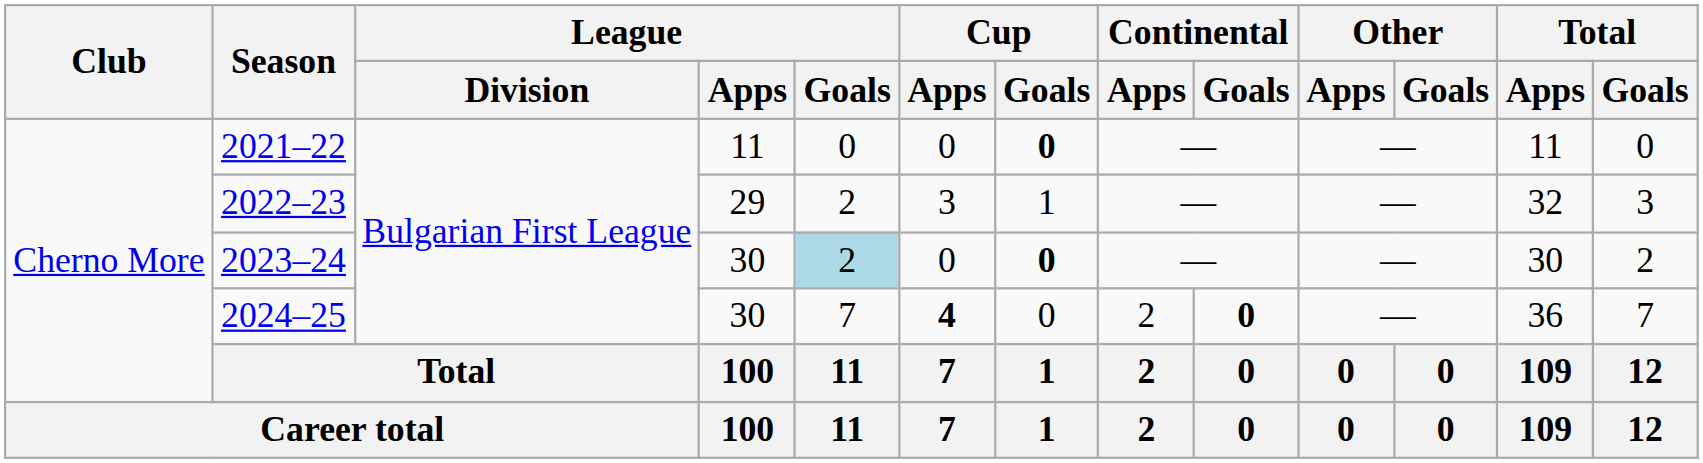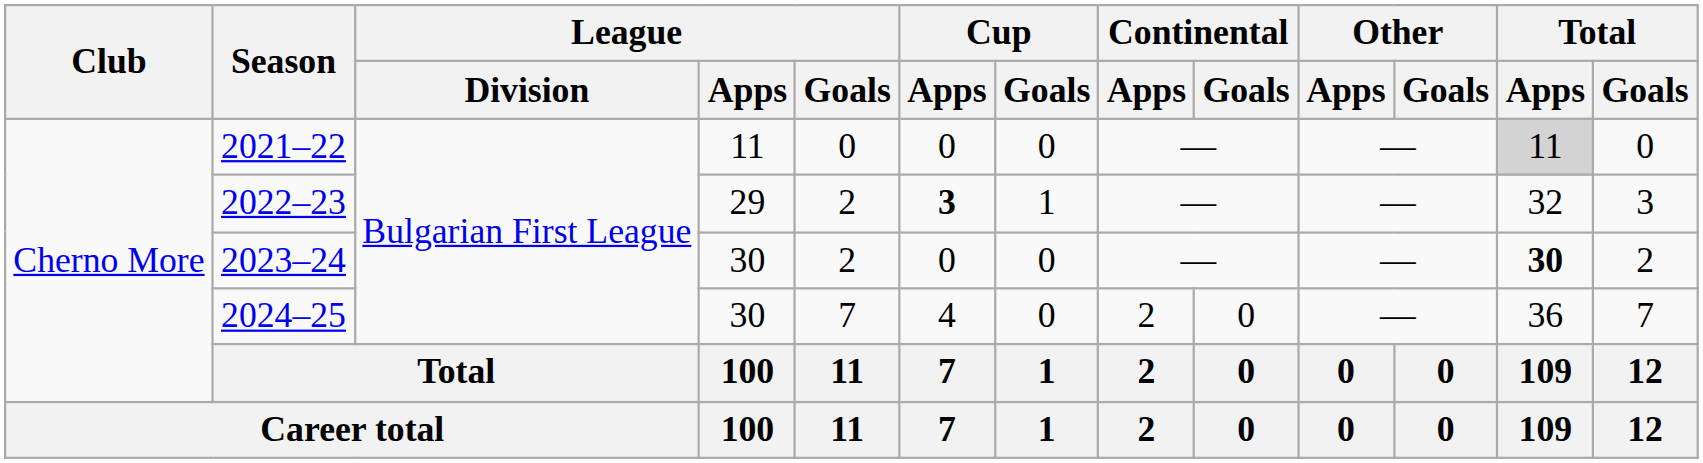(1047, 145) bold -> (1047, 145) normal
(1545, 145) no background -> (1545, 145) lightgrey background
(947, 202) normal -> (947, 202) bold
(847, 259) lightblue background -> (847, 259) no background
(1047, 259) bold -> (1047, 259) normal
(1545, 259) normal -> (1545, 259) bold
(947, 315) bold -> (947, 315) normal
(1246, 315) bold -> (1246, 315) normal
